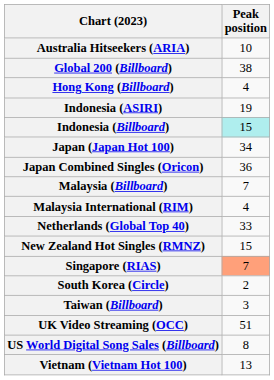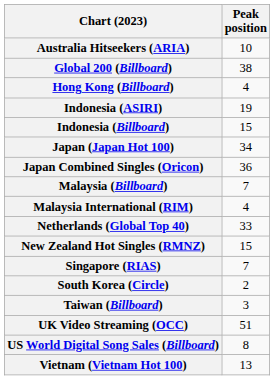(246, 127) paleturquoise background -> (246, 127) no background
(246, 265) lightsalmon background -> (246, 265) no background
